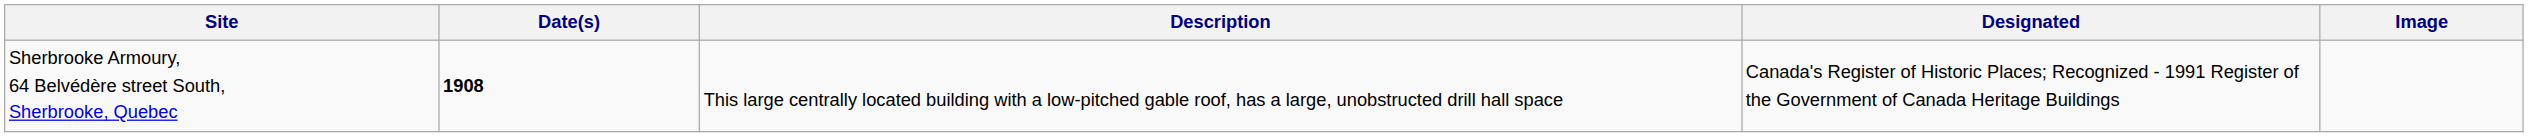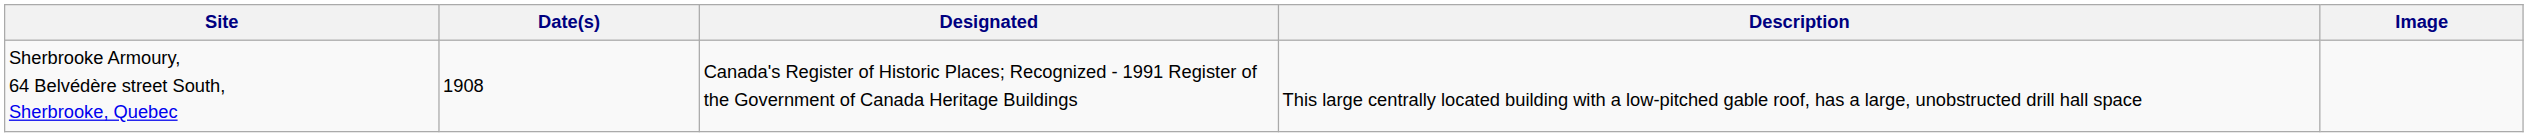columns swapped: (2031, 22) <-> (1220, 22)
(463, 85) bold -> (463, 85) normal
